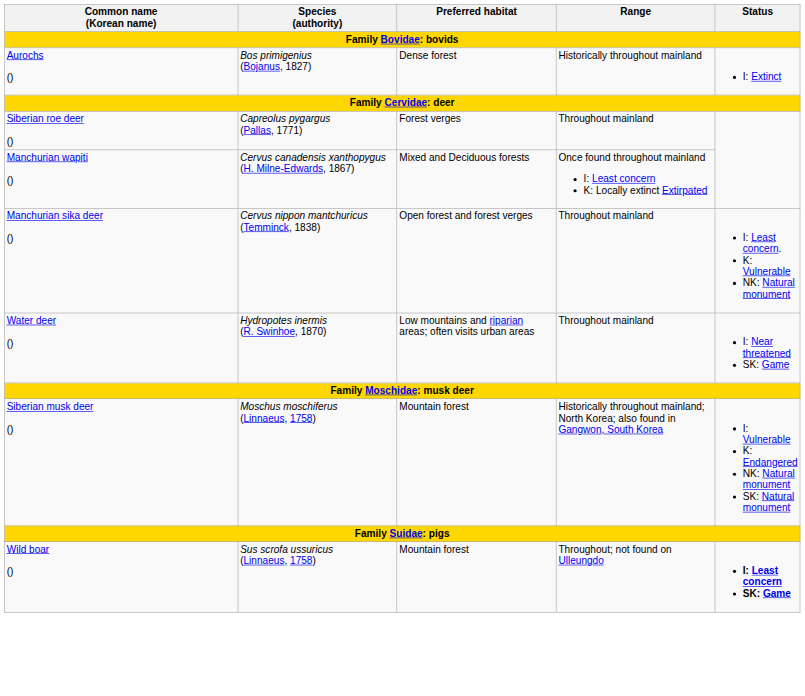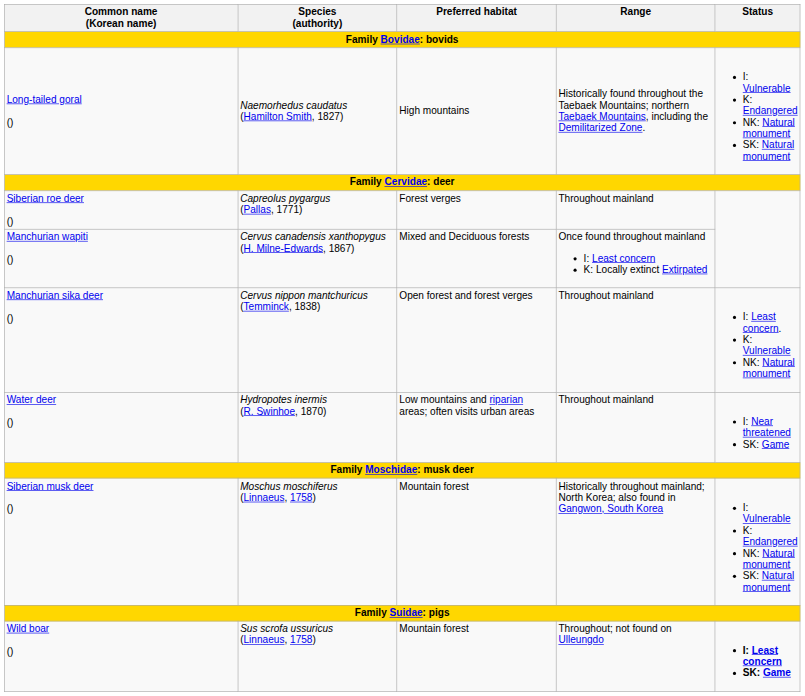- row: (25, 67)
+ row: (44, 111)
